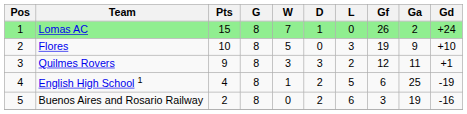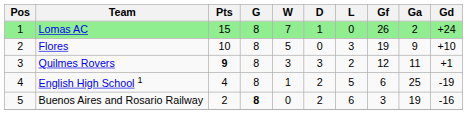(224, 64) normal -> (224, 64) bold
(256, 100) normal -> (256, 100) bold
